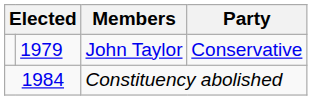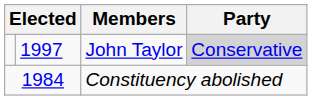(41, 49) 1979 -> (41, 49) 1997
(247, 49) no background -> (247, 49) lightgrey background
